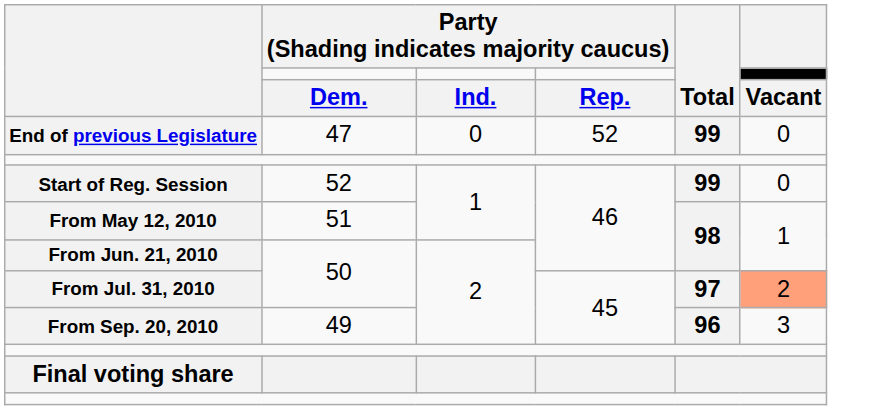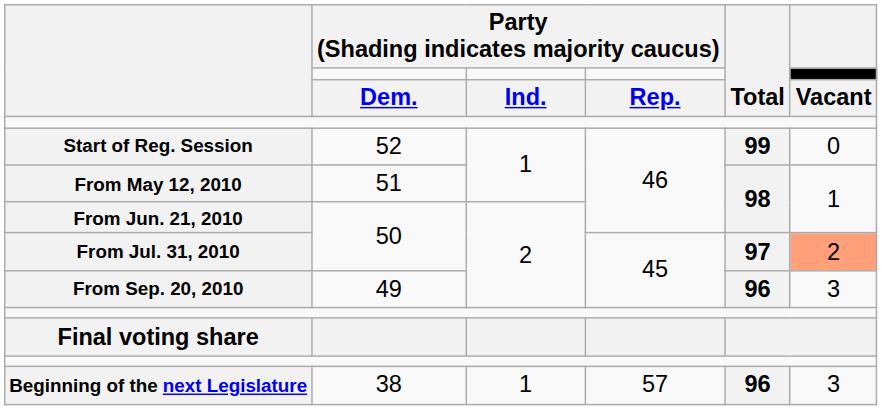- row: (133, 135)
+ row: (158, 385)
